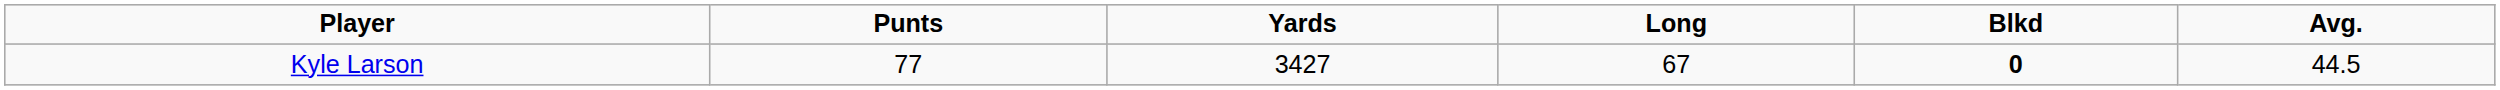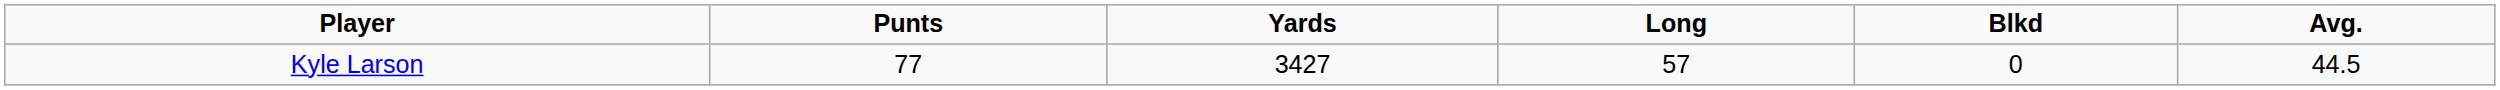(1676, 64) 67 -> (1676, 64) 57
(2016, 64) bold -> (2016, 64) normal
